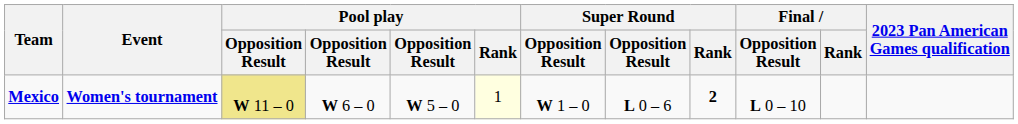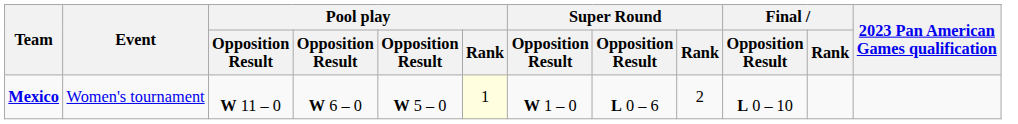(142, 96) bold -> (136, 96) normal
(264, 105) khaki background -> (251, 105) no background
(713, 96) bold -> (700, 96) normal
